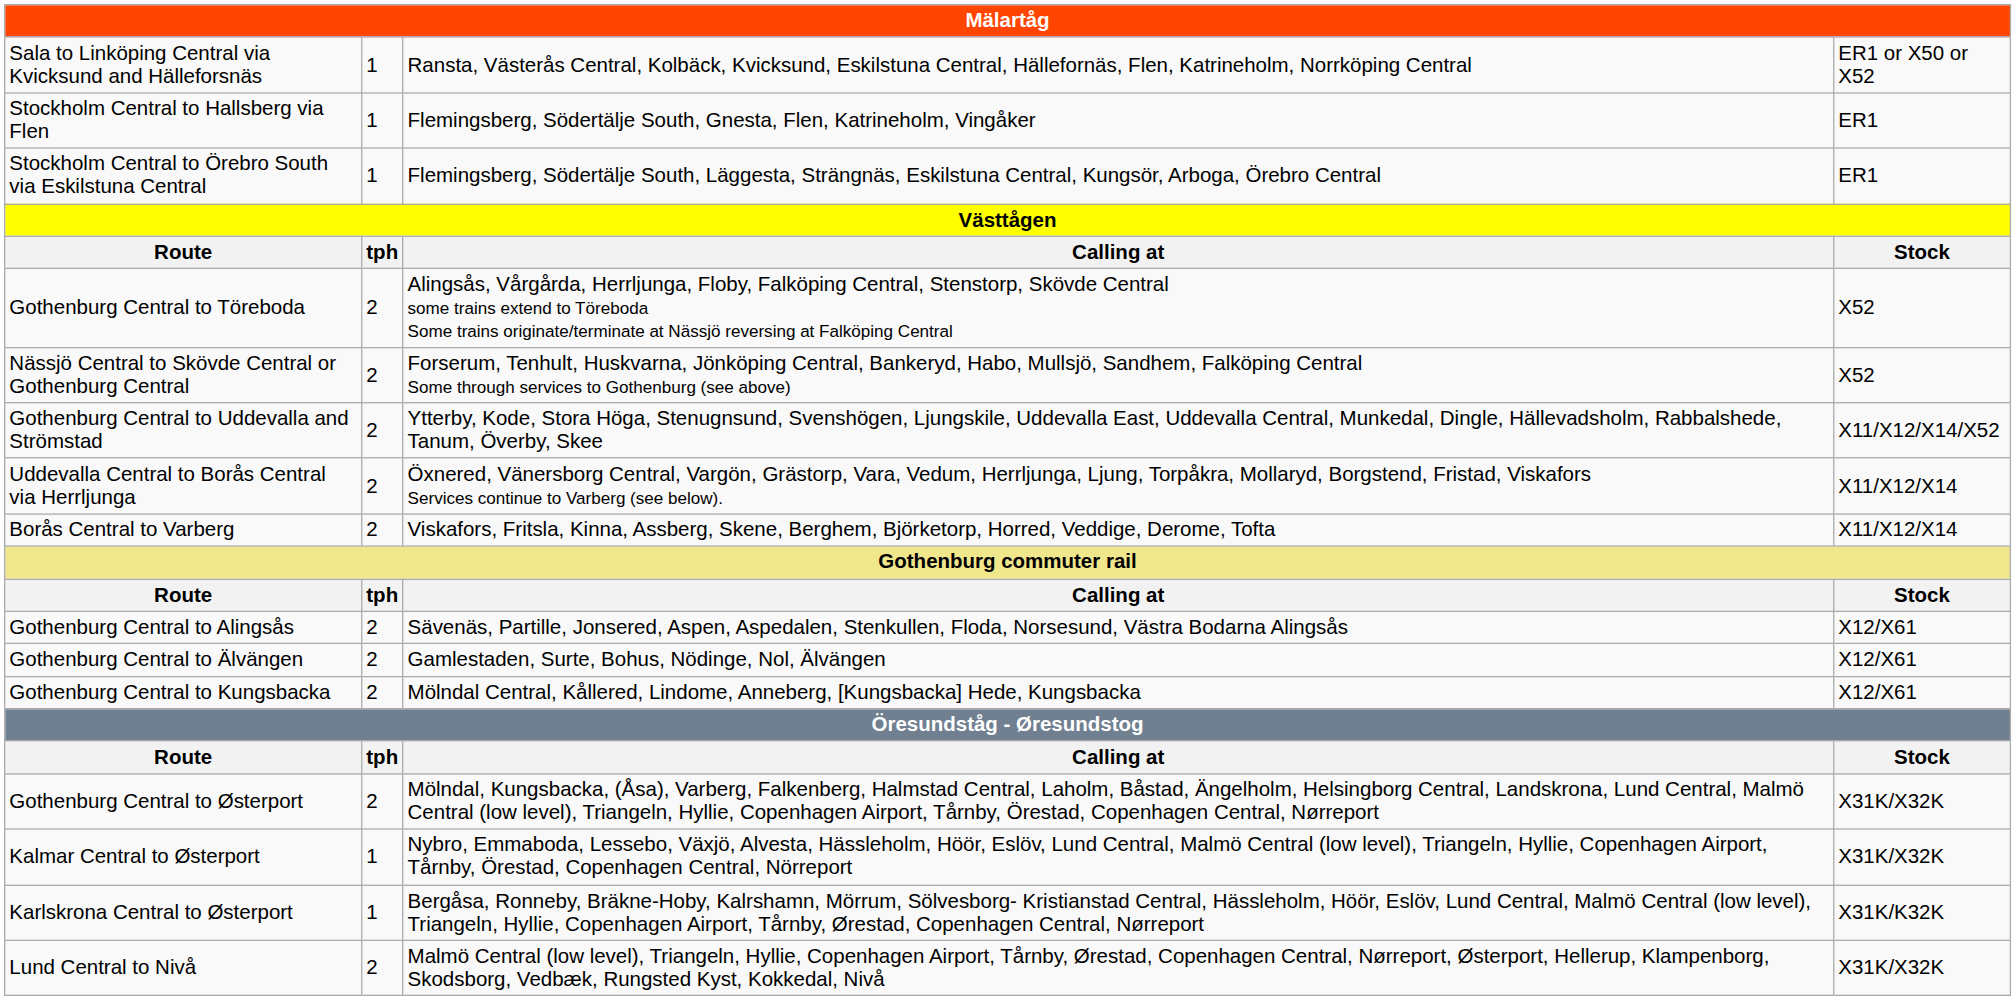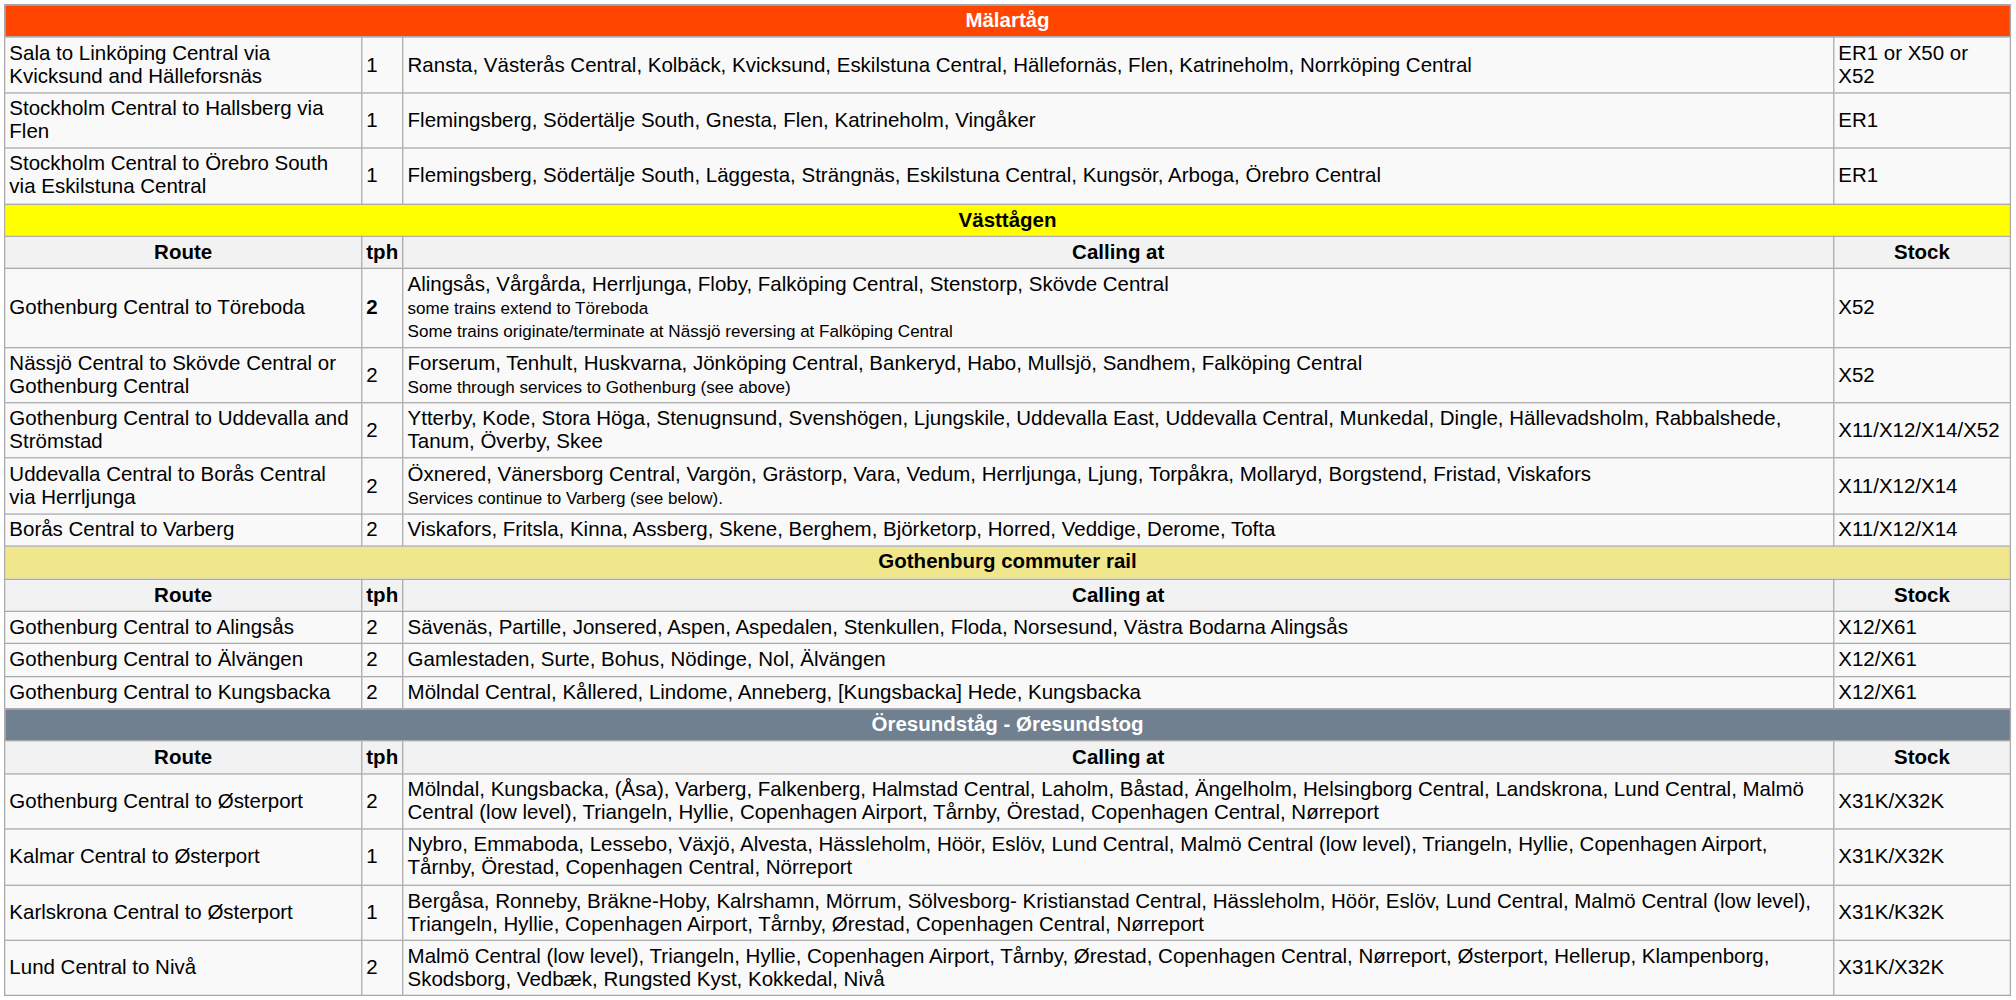(372, 307) normal -> (372, 307) bold
